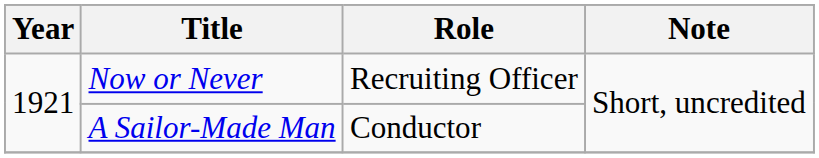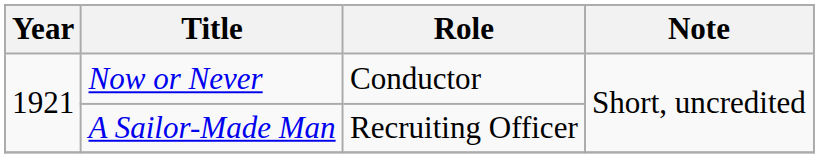(464, 78) Recruiting Officer -> (415, 78) Conductor
(415, 127) Conductor -> (464, 127) Recruiting Officer
